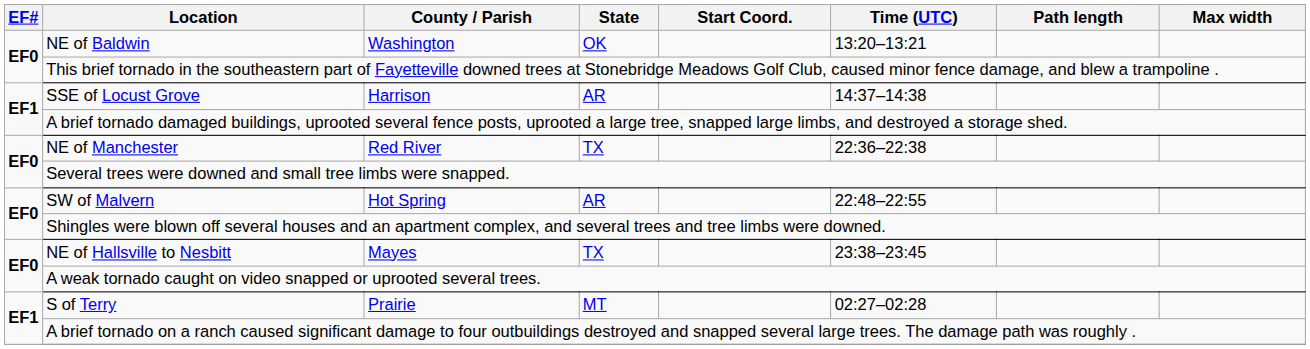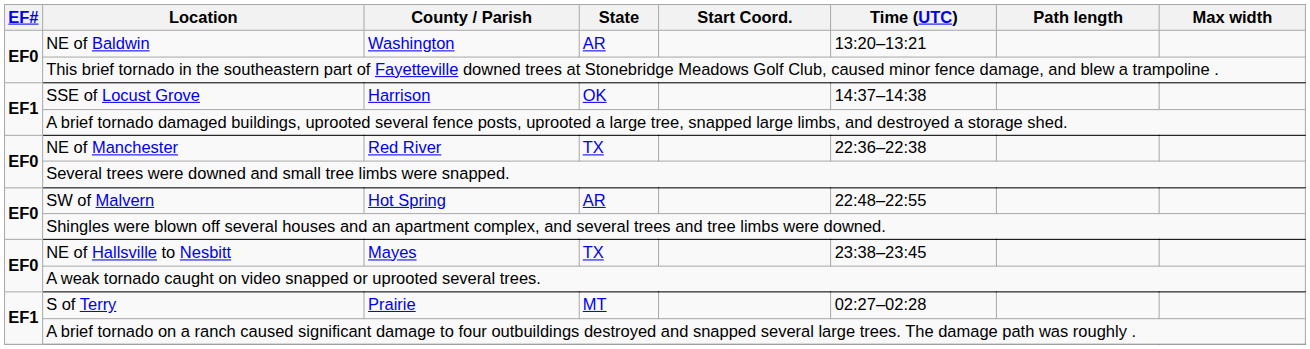(595, 43) OK -> (594, 43) AR
(594, 95) AR -> (595, 95) OK
